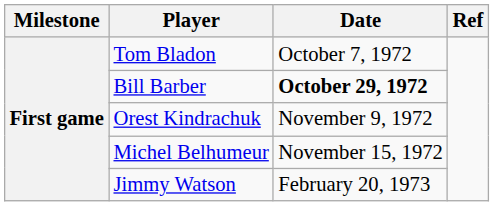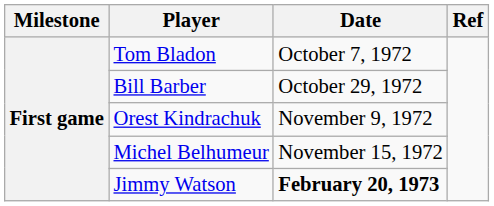(353, 86) bold -> (350, 86) normal
(354, 184) normal -> (359, 184) bold
